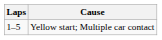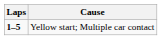(13, 27) normal -> (13, 27) bold
